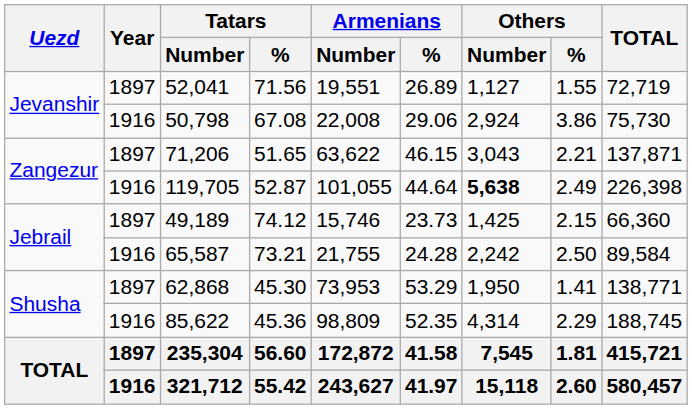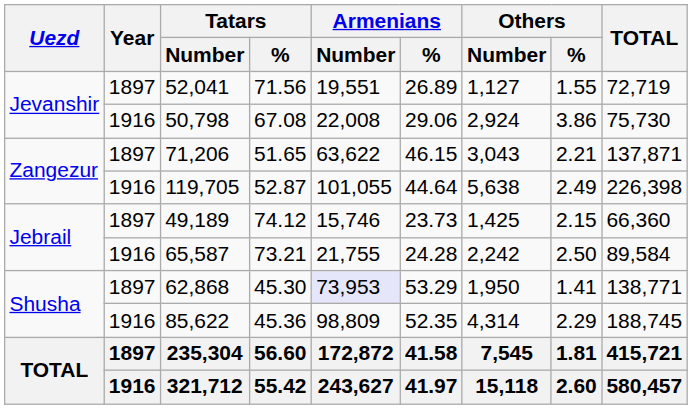(493, 187) bold -> (493, 187) normal
(348, 287) no background -> (348, 287) lavender background
